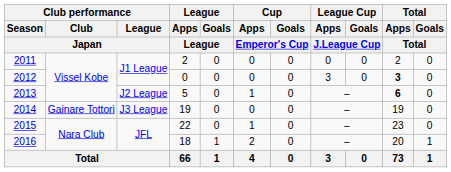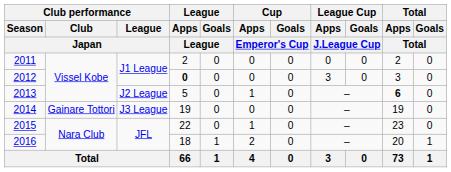(185, 77) normal -> (185, 77) bold
(398, 77) bold -> (398, 77) normal
